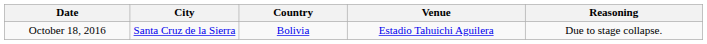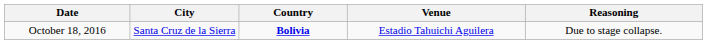(293, 30) normal -> (293, 30) bold
